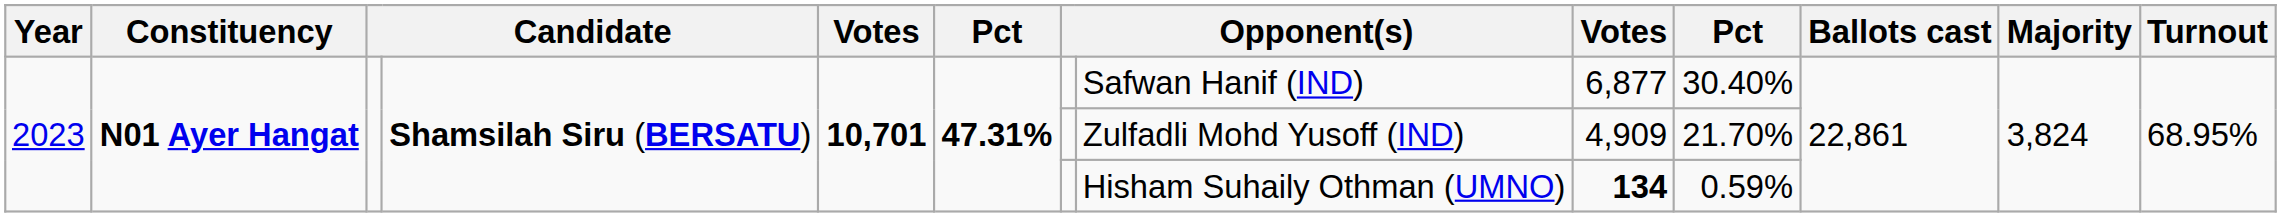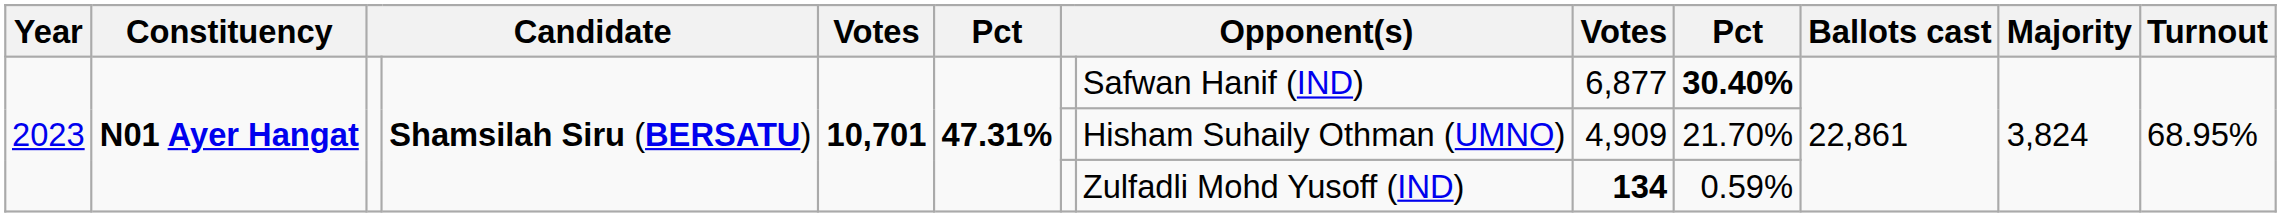(1738, 83) normal -> (1738, 83) bold
(1274, 134) Zulfadli Mohd Yusoff (IND) -> (1324, 134) Hisham Suhaily Othman (UMNO)
(1324, 186) Hisham Suhaily Othman (UMNO) -> (1274, 186) Zulfadli Mohd Yusoff (IND)
